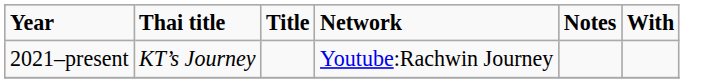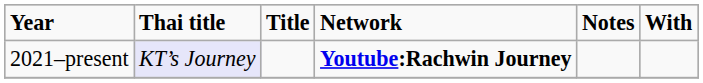(197, 58) no background -> (197, 58) lavender background
(437, 58) normal -> (446, 58) bold
